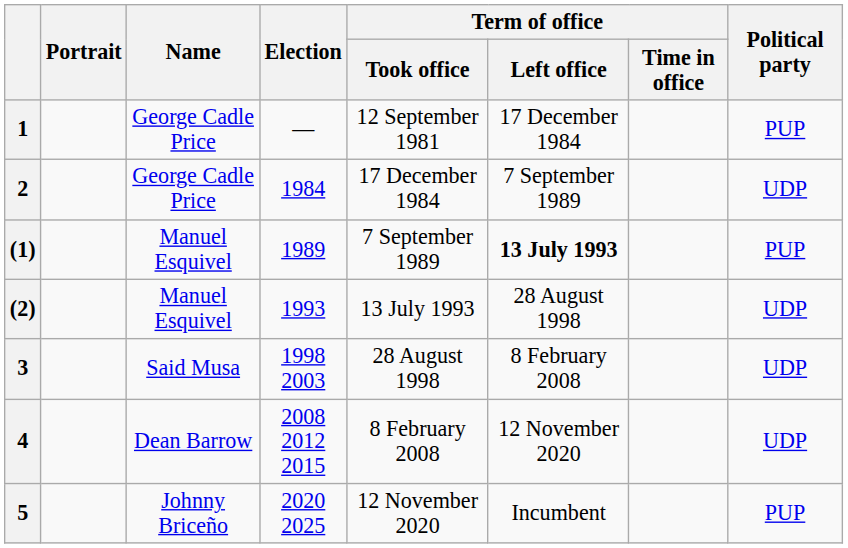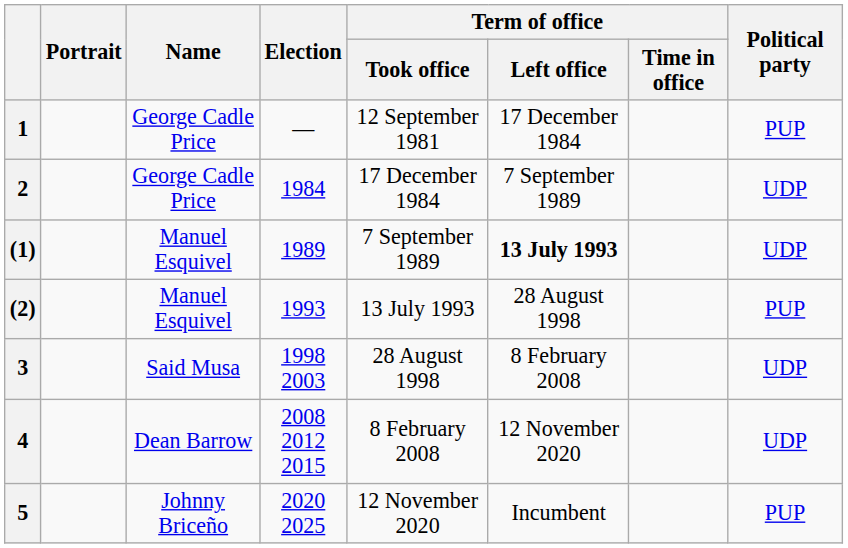(785, 249) PUP -> (785, 249) UDP
(785, 308) UDP -> (785, 308) PUP
